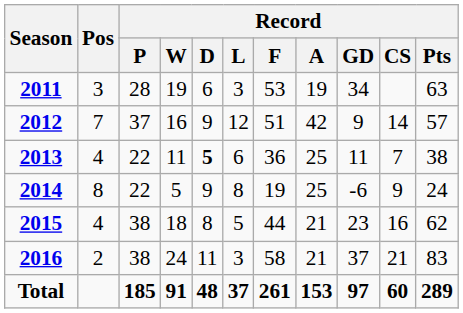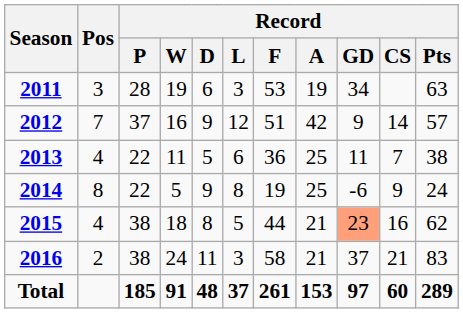(207, 156) bold -> (207, 156) normal
(358, 223) no background -> (358, 223) lightsalmon background
